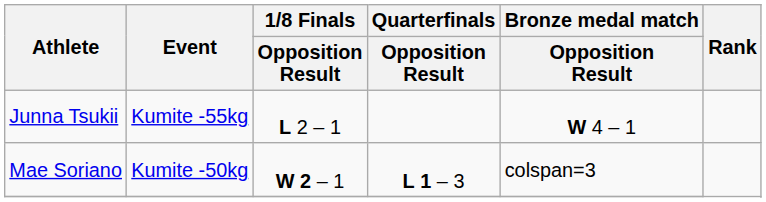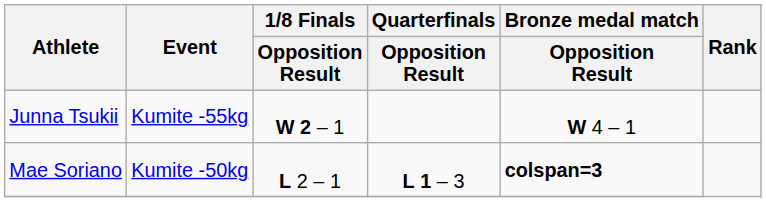(310, 128) L 2 – 1 -> (310, 128) W 2 – 1
(310, 181) W 2 – 1 -> (310, 181) L 2 – 1
(550, 170) normal -> (554, 170) bold
